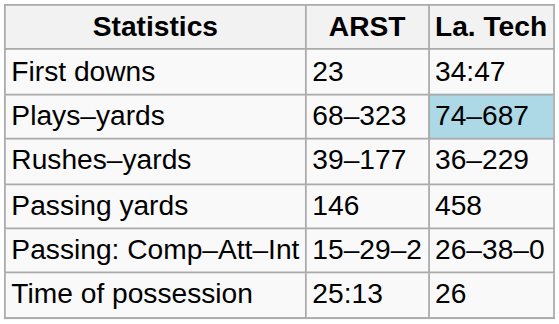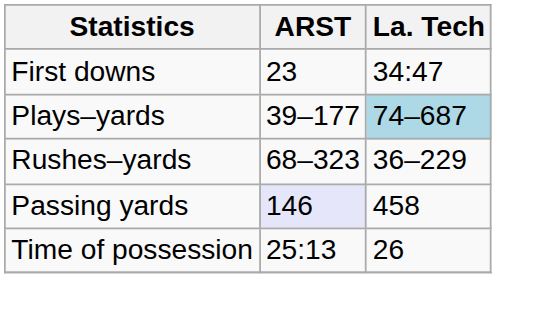(359, 116) 68–323 -> (313, 116) 39–177
(359, 160) 39–177 -> (313, 160) 68–323
(336, 205) no background -> (289, 205) lavender background
- row: (155, 250)
